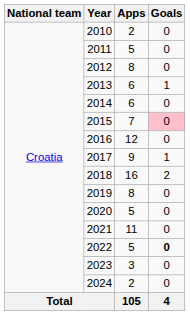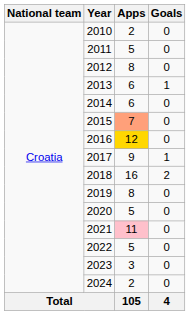(131, 121) no background -> (131, 121) lightsalmon background
(167, 121) pink background -> (167, 121) no background
(131, 139) no background -> (131, 139) gold background
(131, 229) no background -> (131, 229) pink background
(167, 247) bold -> (167, 247) normal
